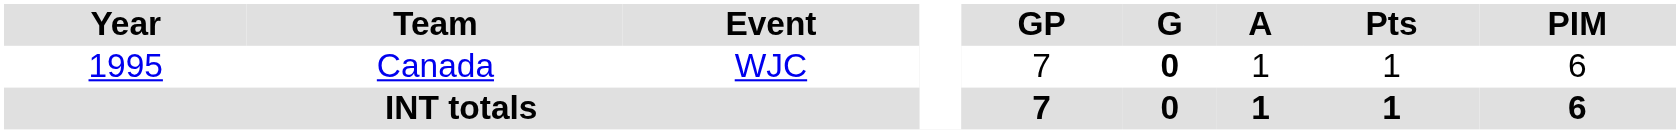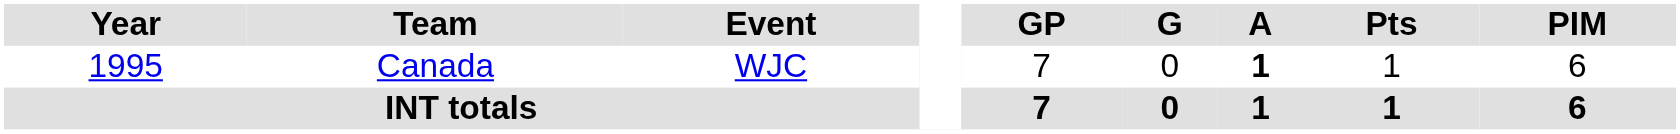(1170, 66) bold -> (1170, 66) normal
(1260, 66) normal -> (1260, 66) bold
